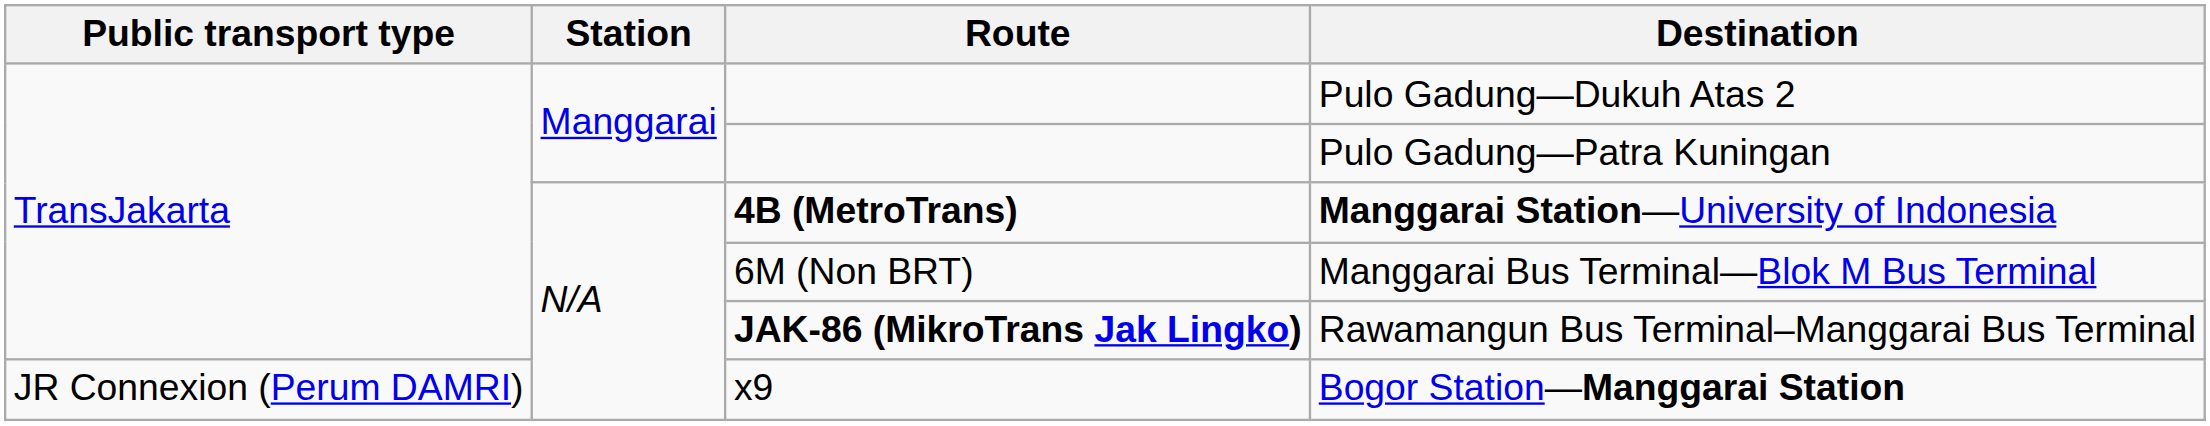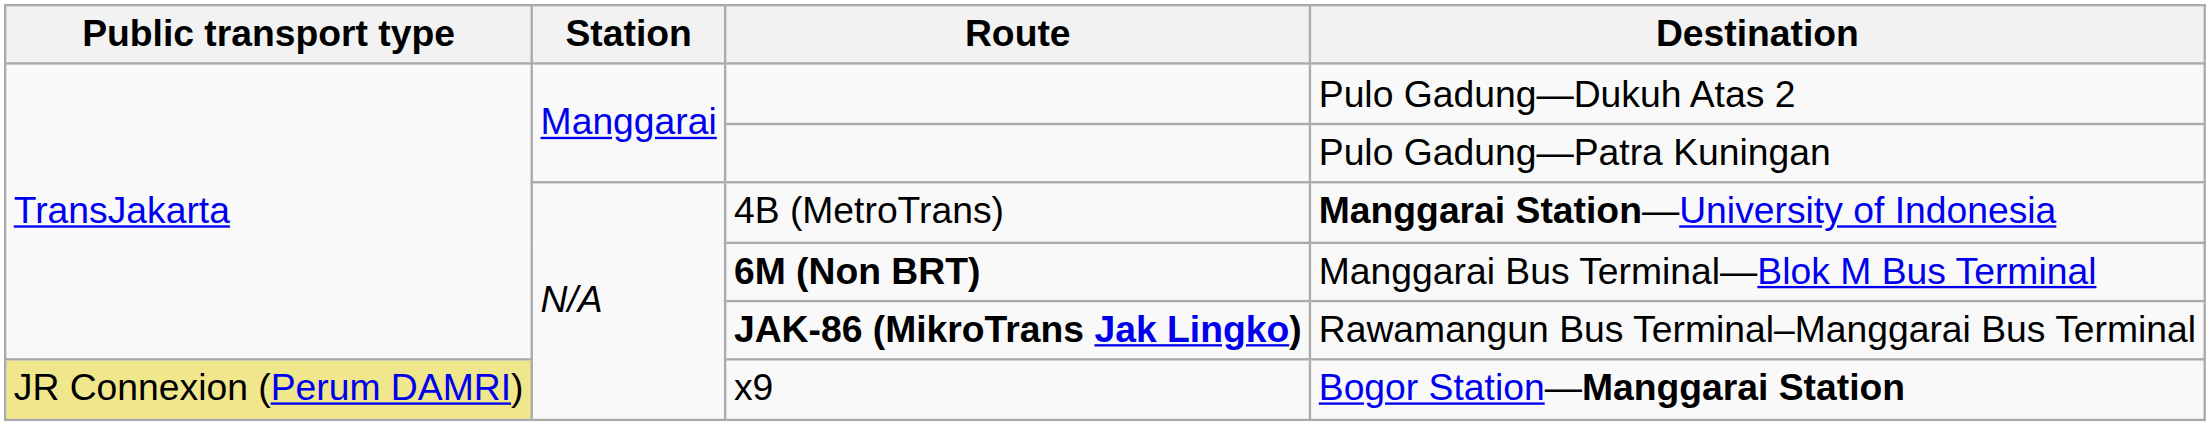(876, 211) bold -> (869, 211) normal
(854, 270) normal -> (857, 270) bold
(269, 388) no background -> (269, 388) khaki background
